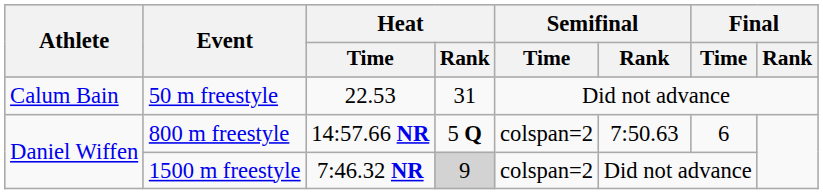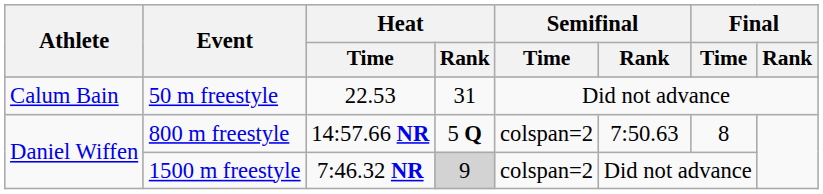(724, 133) 6 -> (724, 133) 8
